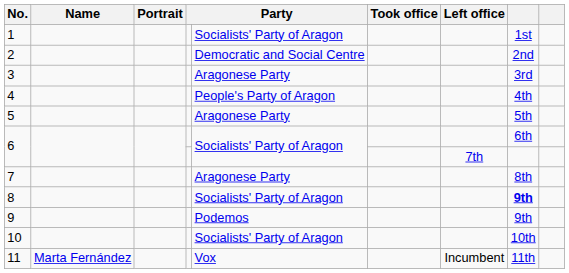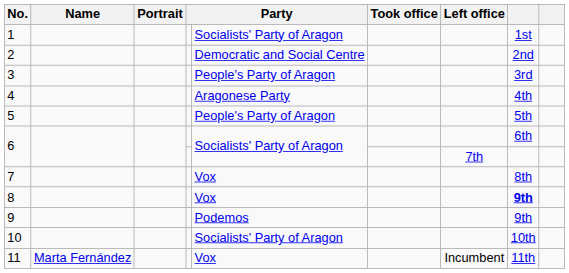(242, 75) Aragonese Party -> (265, 75) People's Party of Aragon
(265, 95) People's Party of Aragon -> (242, 95) Aragonese Party
(242, 116) Aragonese Party -> (265, 116) People's Party of Aragon
(242, 177) Aragonese Party -> (205, 177) Vox
(269, 197) Socialists' Party of Aragon -> (205, 197) Vox
